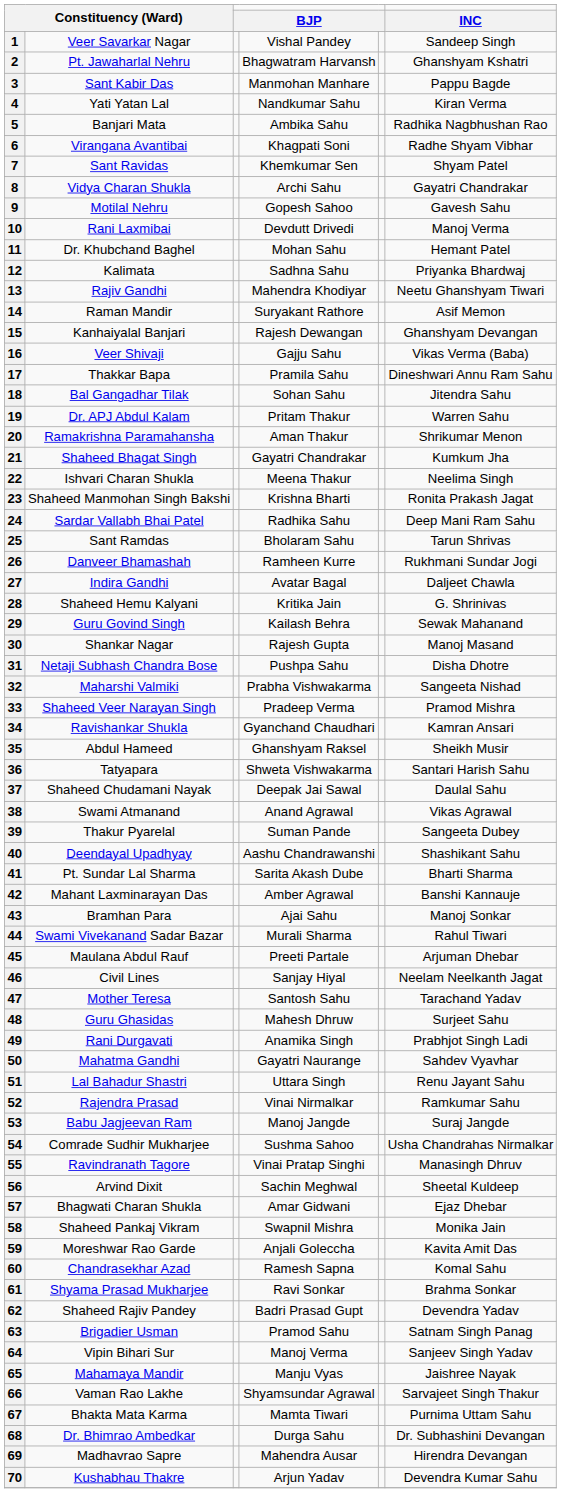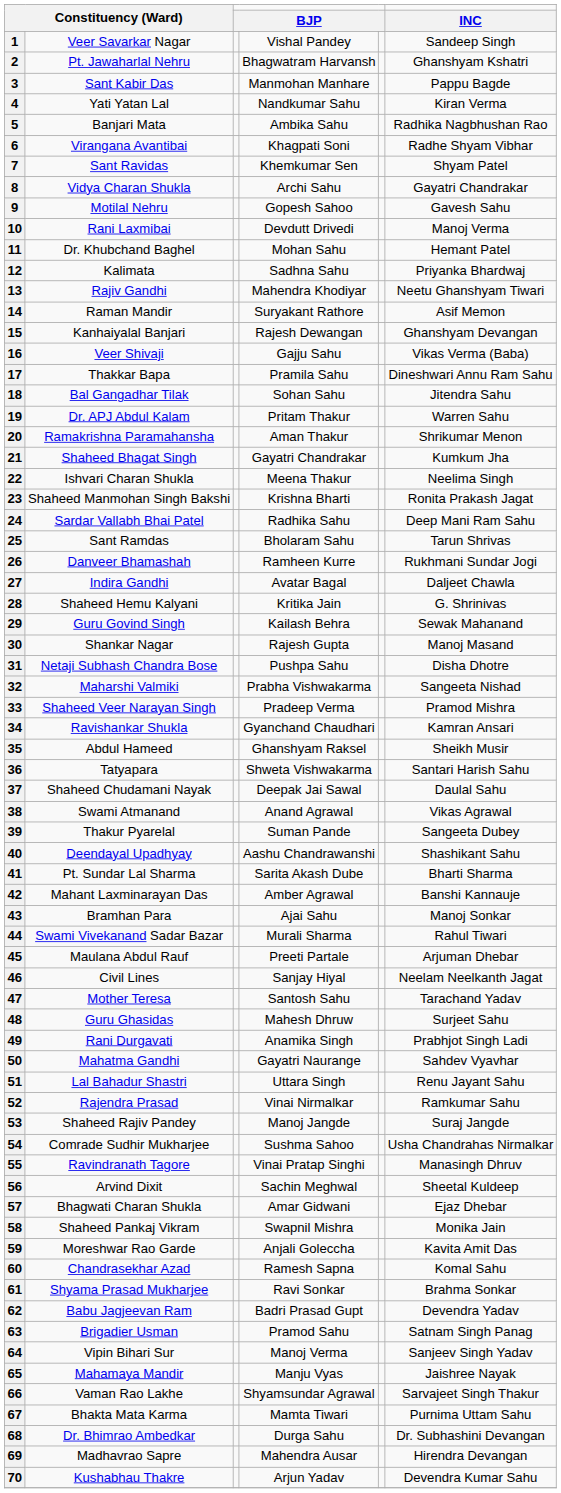(129, 1123) Babu Jagjeevan Ram -> (129, 1123) Shaheed Rajiv Pandey
(129, 1311) Shaheed Rajiv Pandey -> (129, 1311) Babu Jagjeevan Ram
